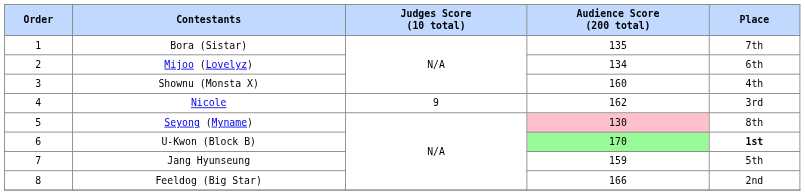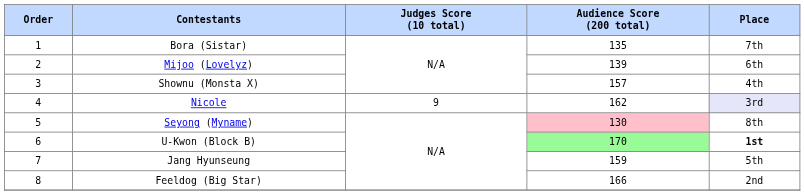(618, 64) 134 -> (618, 64) 139
(618, 84) 160 -> (618, 84) 157
(754, 103) no background -> (754, 103) lavender background
